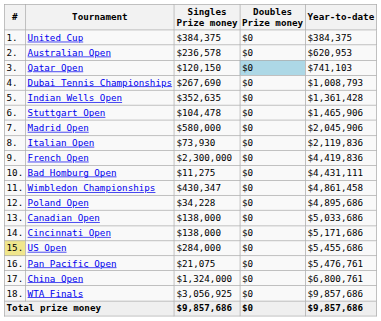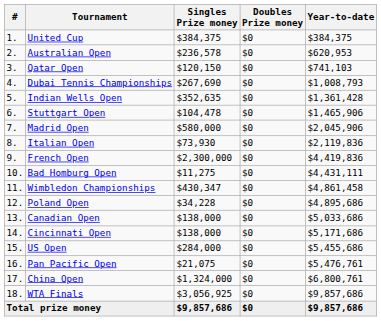(248, 68) lightblue background -> (248, 68) no background
(15, 248) khaki background -> (15, 248) no background
